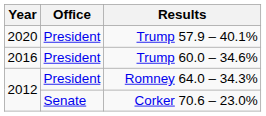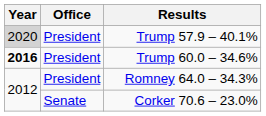(22, 36) no background -> (22, 36) lightgrey background
(22, 57) normal -> (22, 57) bold
